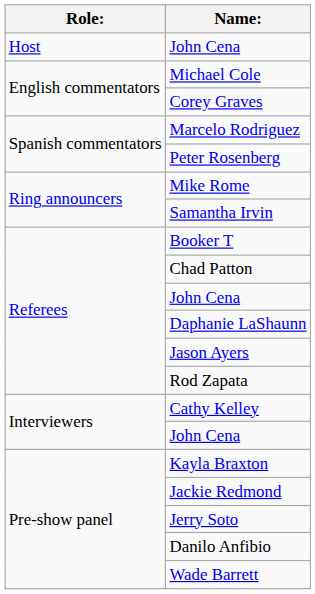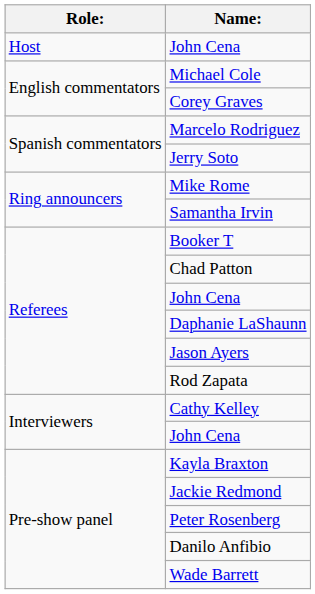(225, 157) Peter Rosenberg -> (204, 157) Jerry Soto
(204, 518) Jerry Soto -> (225, 518) Peter Rosenberg
